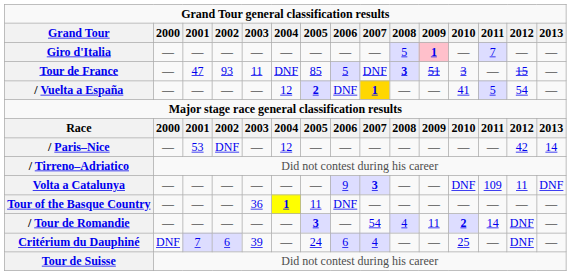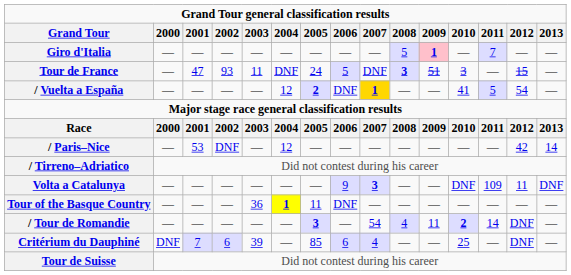(316, 71) 85 -> (316, 71) 24
(316, 242) 24 -> (316, 242) 85
